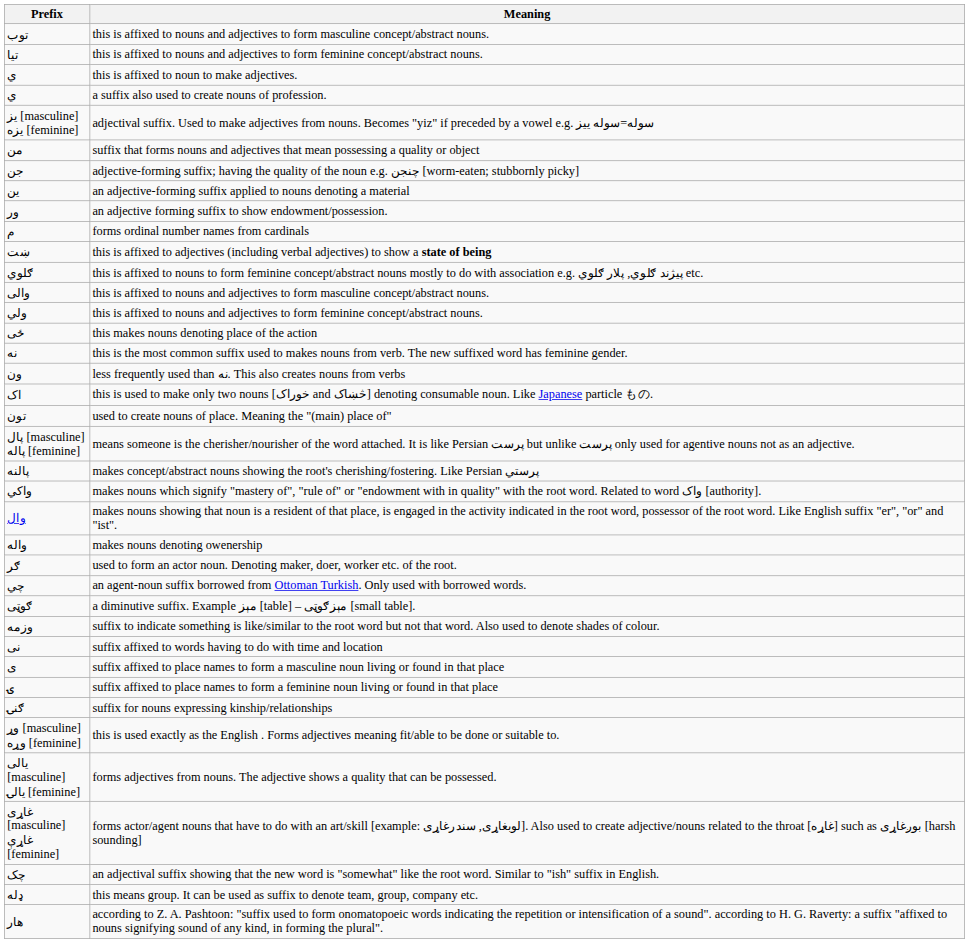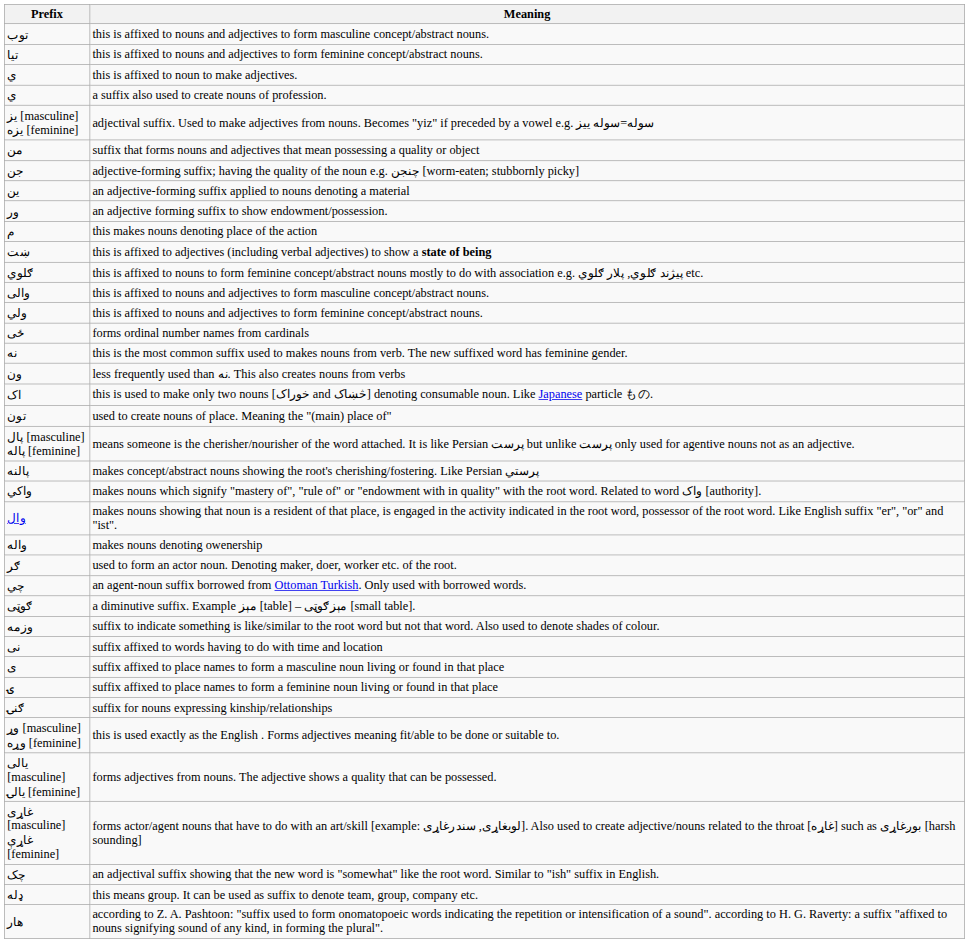(201, 231) forms ordinal number names from cardinals -> (205, 231) this makes nouns denoting place of the action
(205, 333) this makes nouns denoting place of the action -> (201, 333) forms ordinal number names from cardinals
